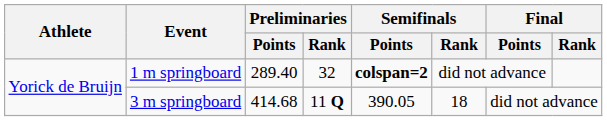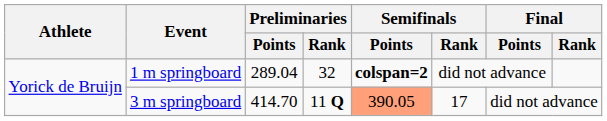(274, 73) 289.40 -> (274, 73) 289.04
(274, 101) 414.68 -> (274, 101) 414.70
(391, 101) no background -> (391, 101) lightsalmon background
(459, 101) 18 -> (459, 101) 17
